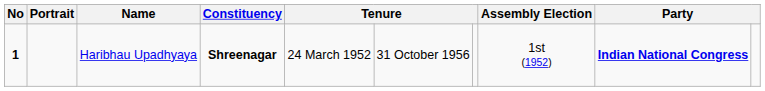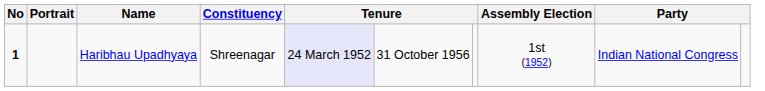(242, 55) bold -> (242, 55) normal
(329, 55) no background -> (329, 55) lavender background
(673, 55) bold -> (668, 55) normal
